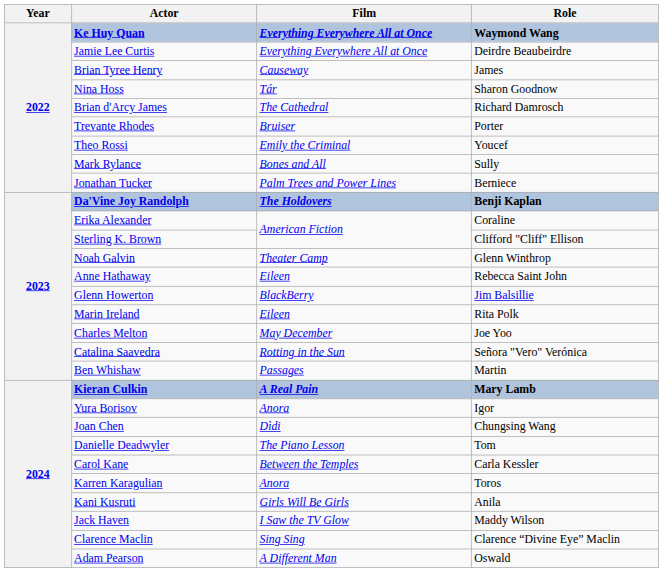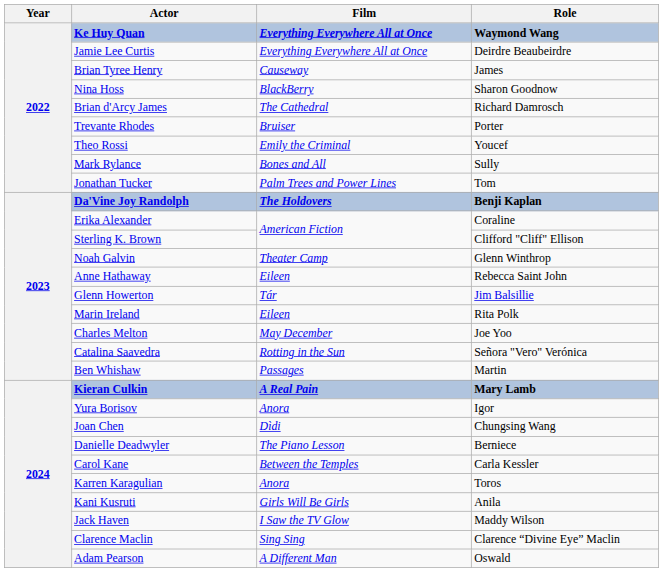(268, 88) Tár -> (287, 88) BlackBerry
(495, 182) Berniece -> (485, 182) Tom
(287, 295) BlackBerry -> (268, 295) Tár
(485, 445) Tom -> (495, 445) Berniece
